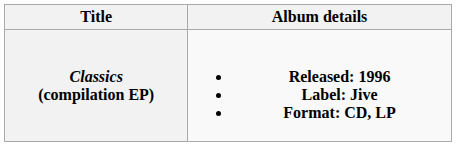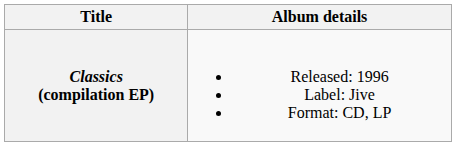(320, 95) bold -> (320, 95) normal
